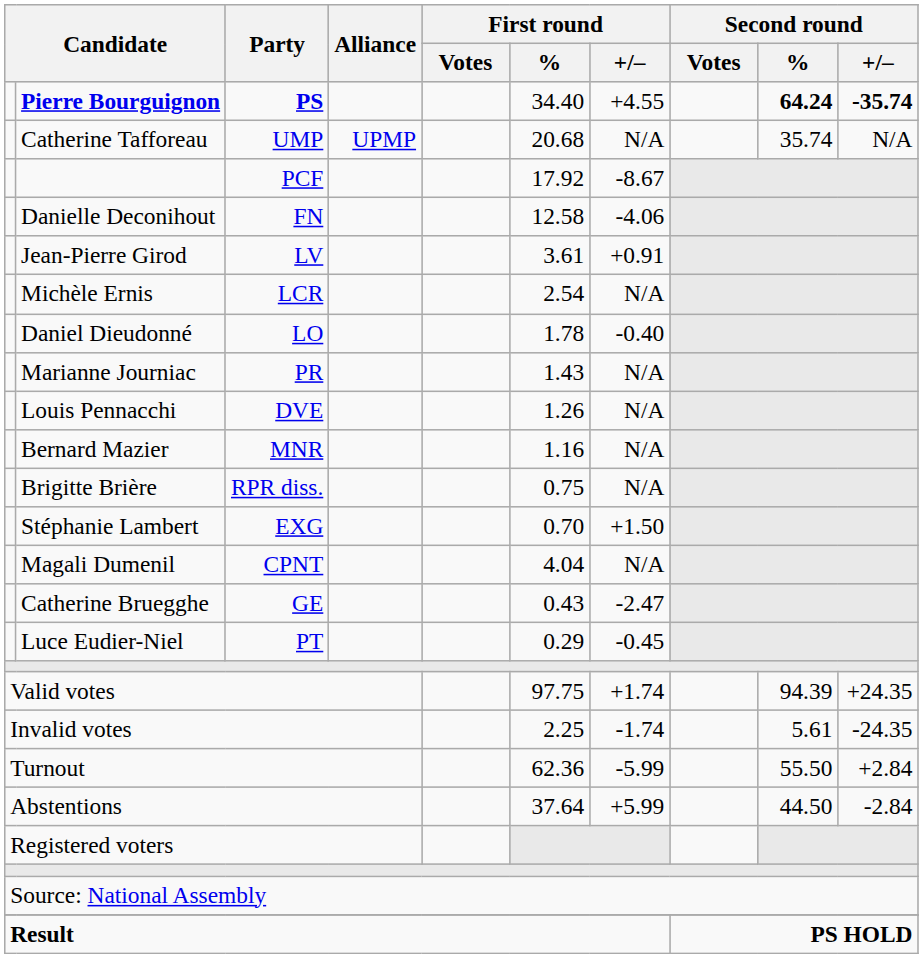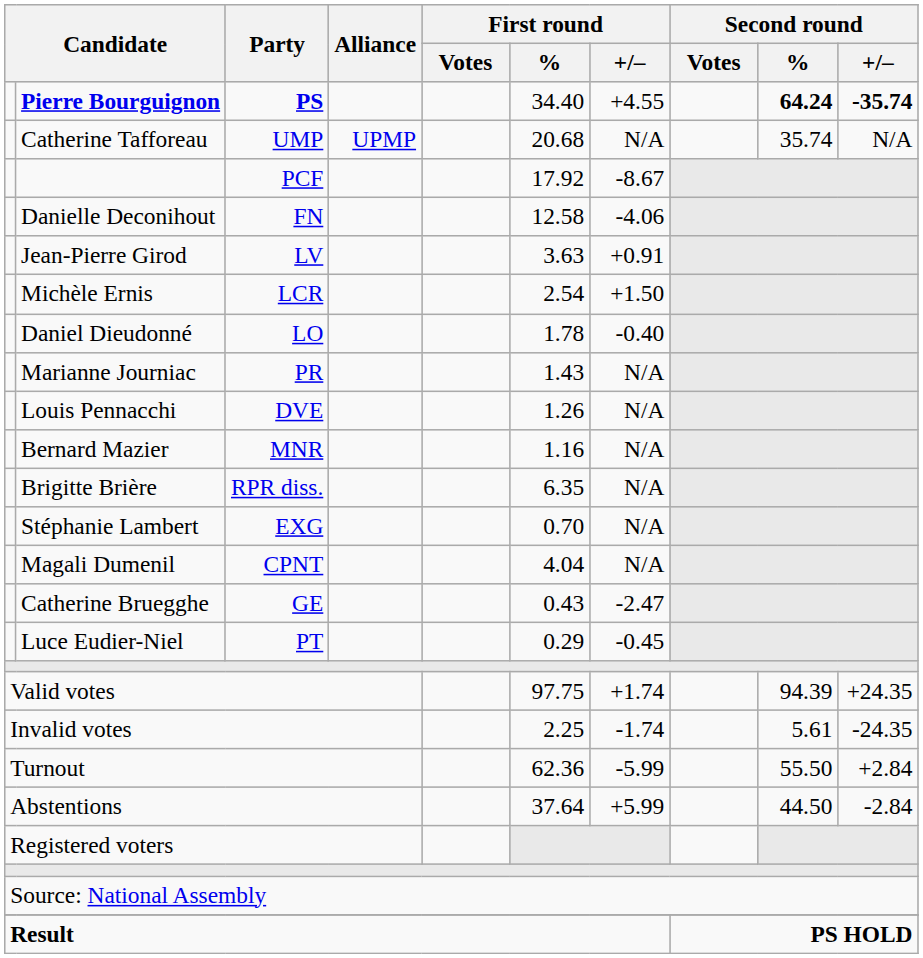(564, 255) 3.61 -> (564, 255) 3.63
(644, 294) N/A -> (637, 294) +1.50
(564, 487) 0.75 -> (564, 487) 6.35
(637, 525) +1.50 -> (644, 525) N/A
